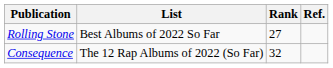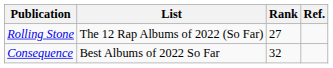(150, 33) Best Albums of 2022 So Far -> (172, 33) The 12 Rap Albums of 2022 (So Far)
(172, 53) The 12 Rap Albums of 2022 (So Far) -> (150, 53) Best Albums of 2022 So Far
